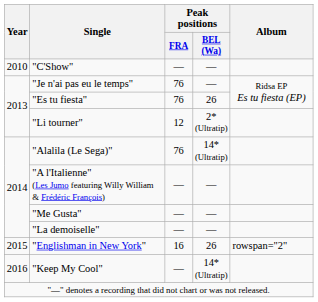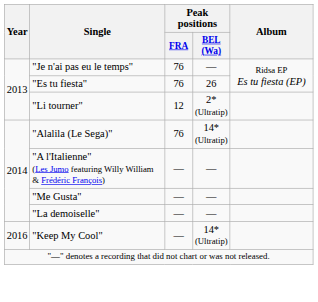- row: (53, 67)
- row: (89, 246)
